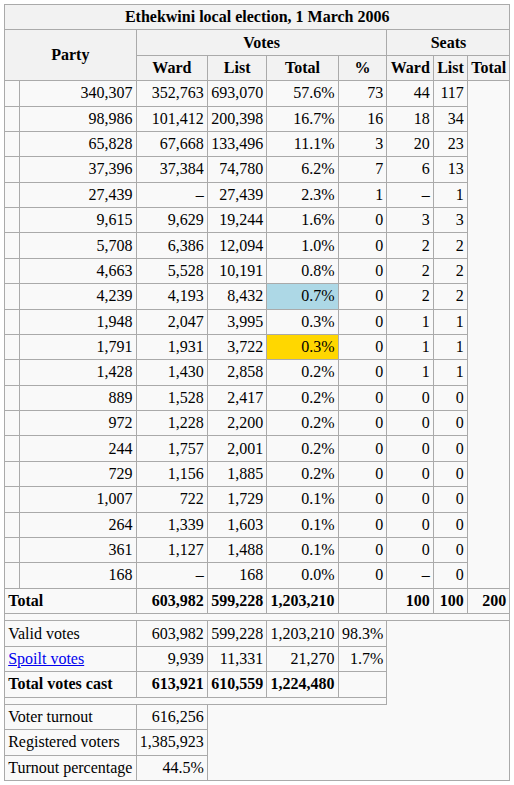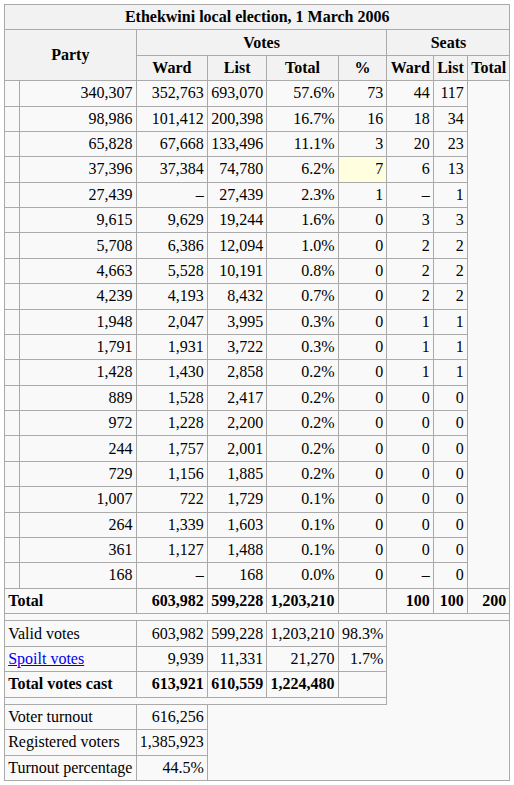(379, 169) no background -> (379, 169) lightyellow background
(318, 296) lightblue background -> (318, 296) no background
(318, 347) gold background -> (318, 347) no background
